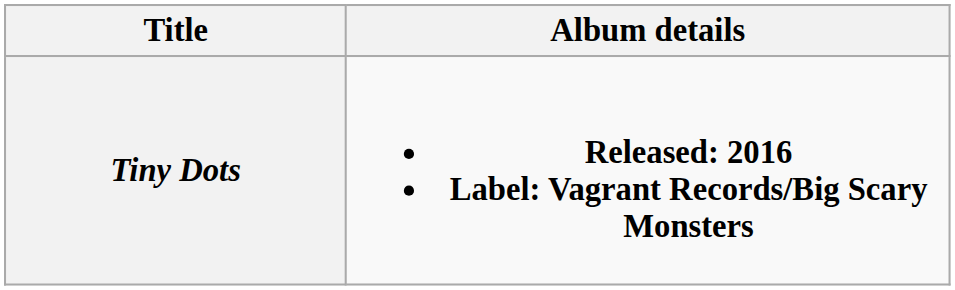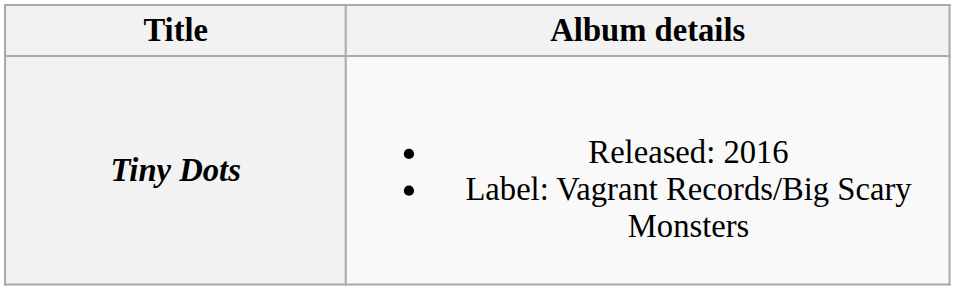(648, 189) bold -> (648, 189) normal
